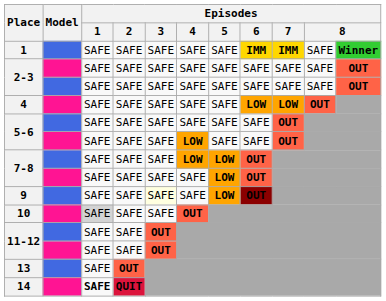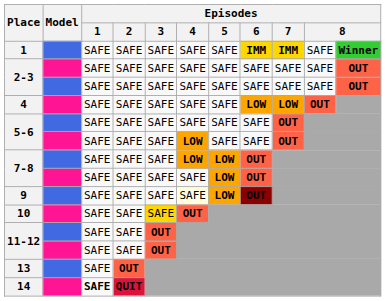(161, 196) lightyellow background -> (161, 196) no background
(193, 196) no background -> (193, 196) lightyellow background
(97, 214) lightgrey background -> (97, 214) no background
(161, 214) no background -> (161, 214) gold background
